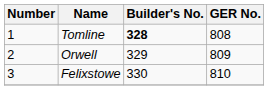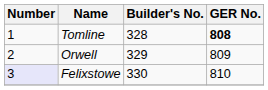(137, 34) bold -> (137, 34) normal
(220, 34) normal -> (220, 34) bold
(11, 74) no background -> (11, 74) lavender background
